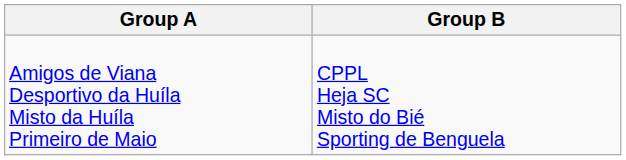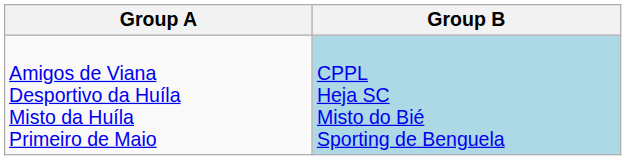(411, 105) no background -> (411, 105) lightblue background
